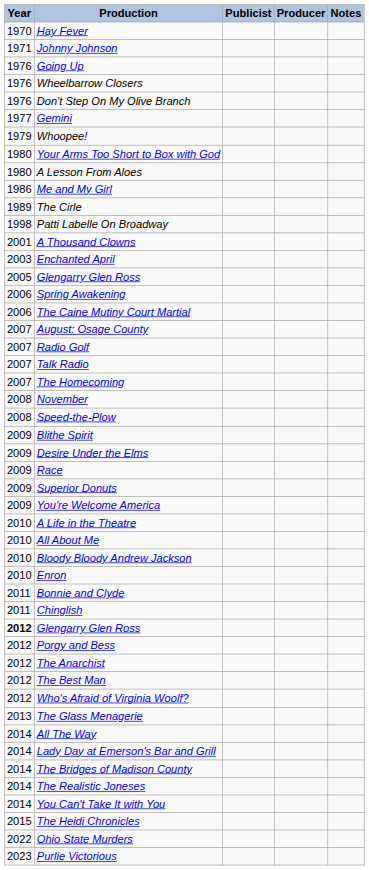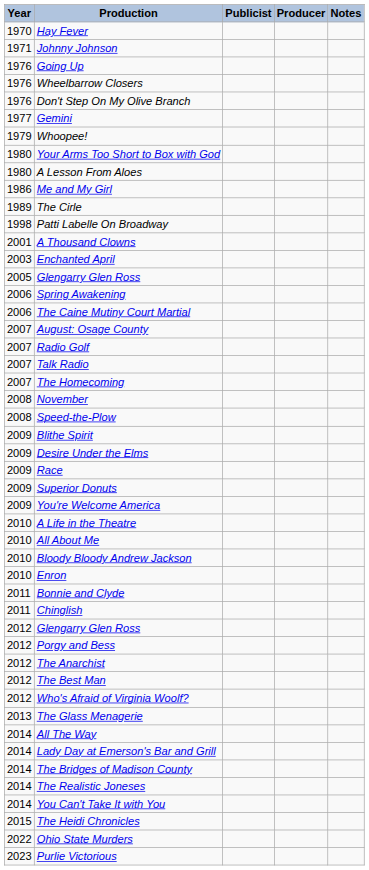(19, 628) bold -> (19, 628) normal
